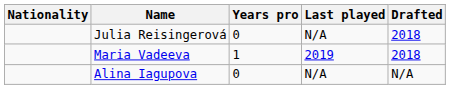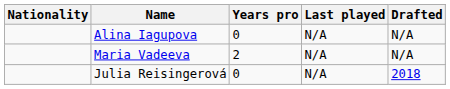rows swapped: (146, 74) <-> (160, 34)
(236, 54) 1 -> (236, 54) 2
(319, 54) 2019 -> (315, 54) N/A
(406, 54) 2018 -> (402, 54) N/A
